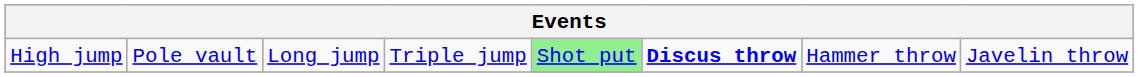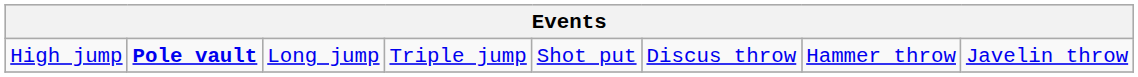(195, 56) normal -> (195, 56) bold
(587, 56) lightgreen background -> (587, 56) no background
(721, 56) bold -> (721, 56) normal
